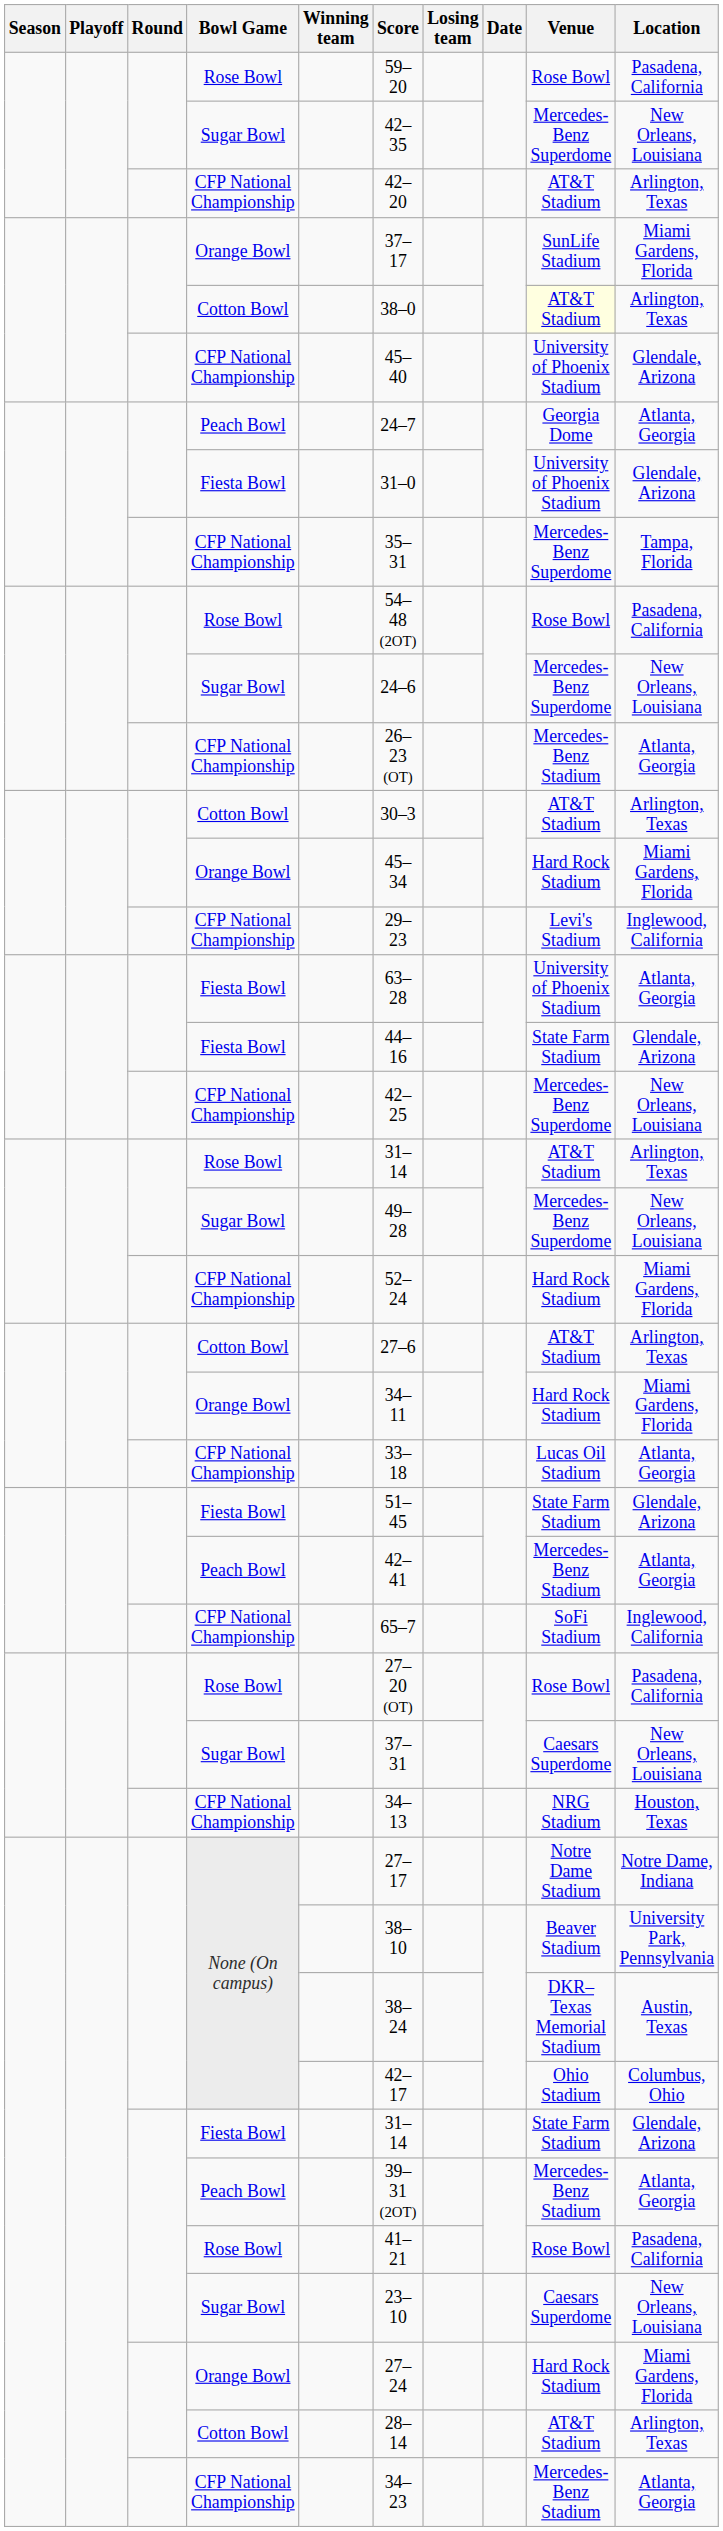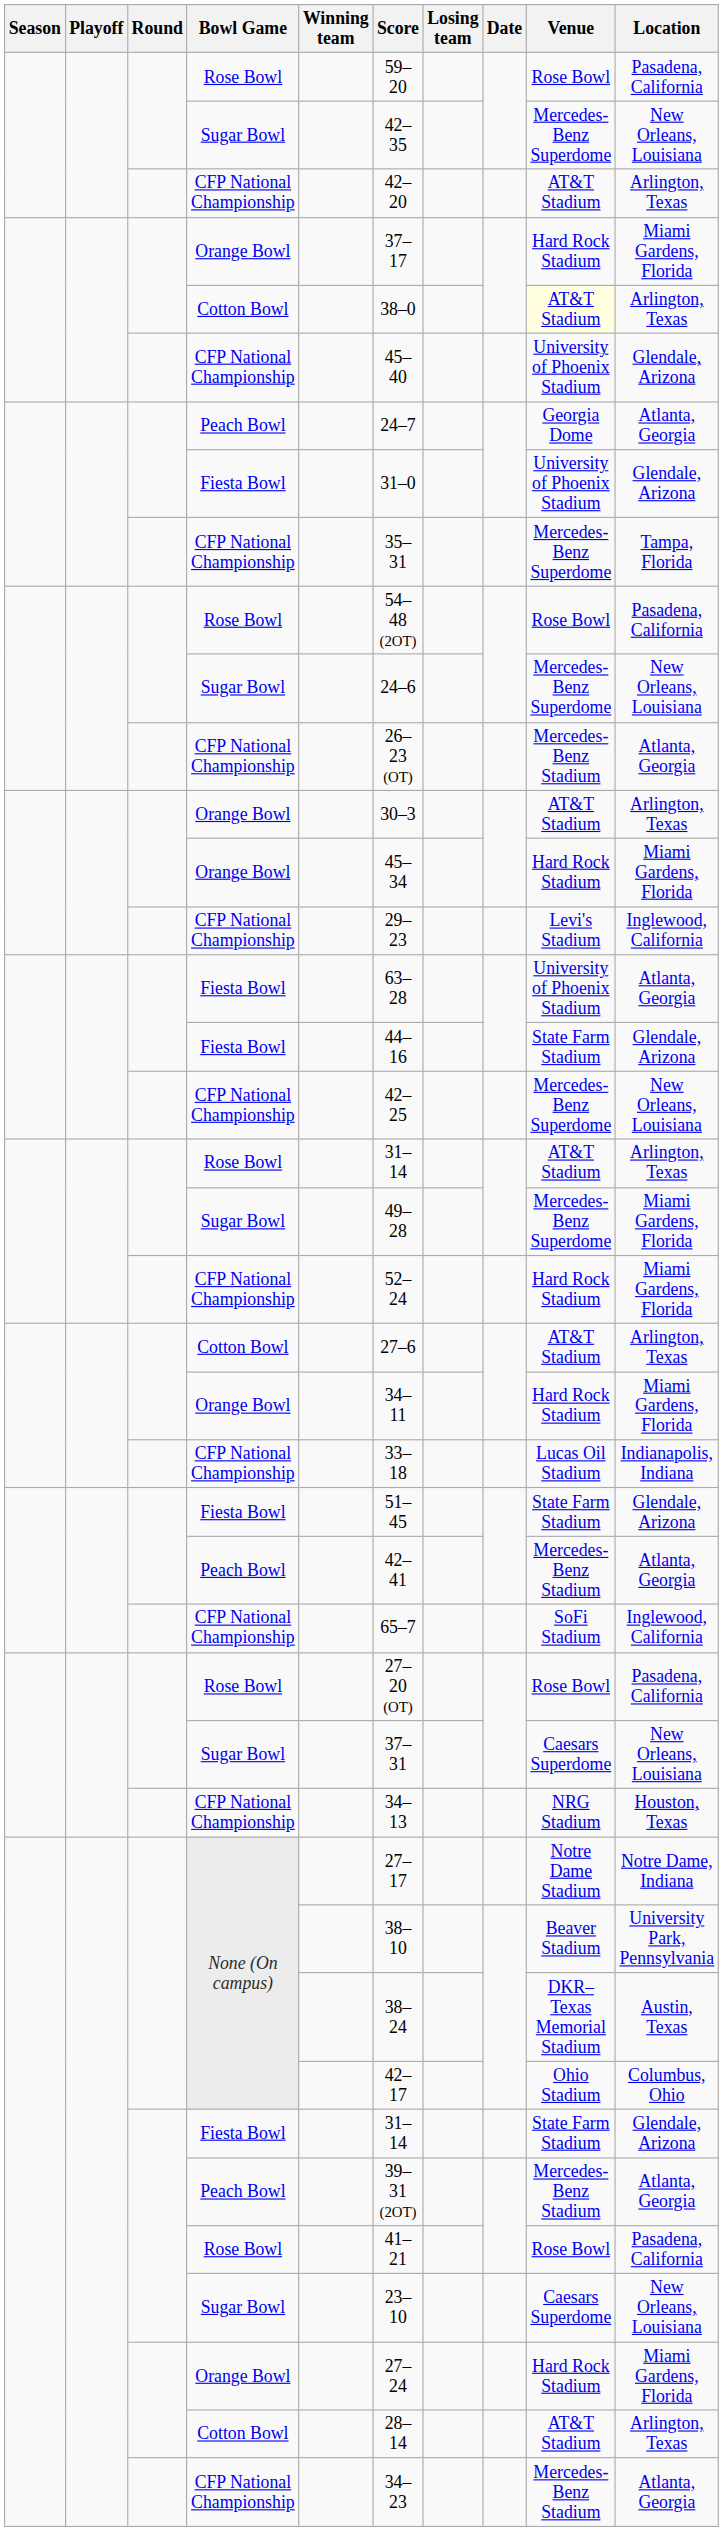(571, 251) SunLife Stadium -> (571, 251) Hard Rock Stadium
(243, 814) Cotton Bowl -> (243, 814) Orange Bowl
(667, 1221) New Orleans, Louisiana -> (667, 1221) Miami Gardens, Florida
(667, 1463) Atlanta, Georgia -> (667, 1463) Indianapolis, Indiana
